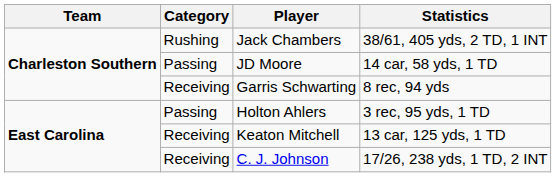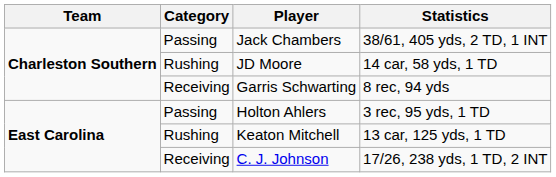(191, 40) Rushing -> (190, 40) Passing
(190, 64) Passing -> (191, 64) Rushing
(197, 135) Receiving -> (191, 135) Rushing
